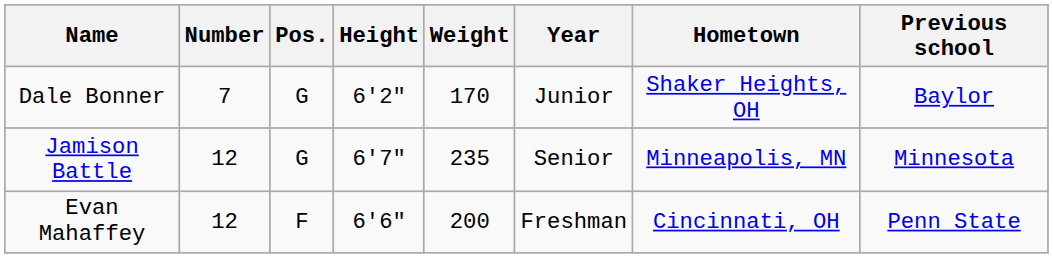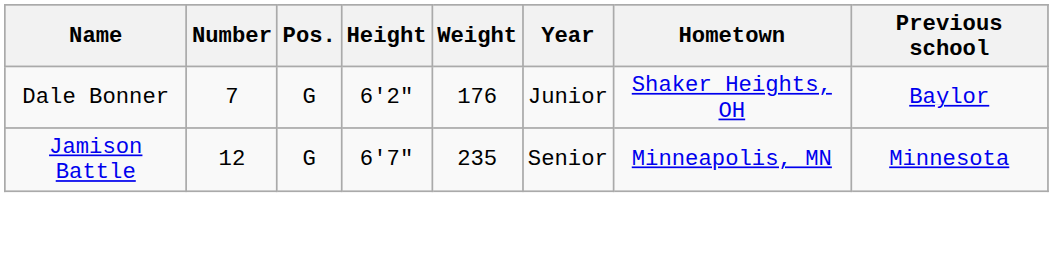(470, 98) 170 -> (477, 98) 176
- row: (92, 221)
